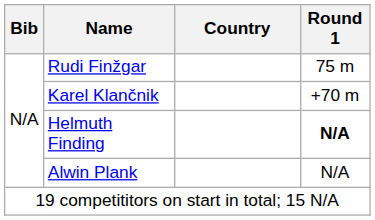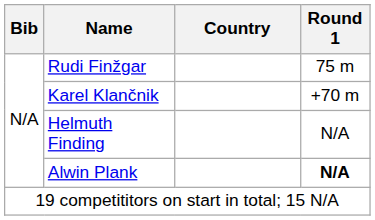(335, 133) bold -> (335, 133) normal
(335, 172) normal -> (335, 172) bold
